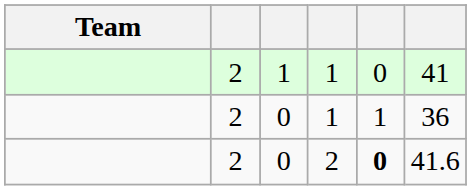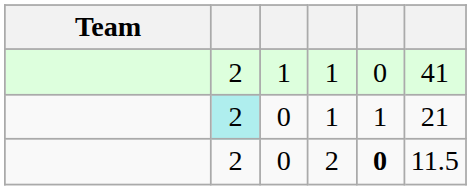(236, 116) no background -> (236, 116) paleturquoise background
(435, 116) 36 -> (435, 116) 21
(435, 160) 41.6 -> (435, 160) 11.5
